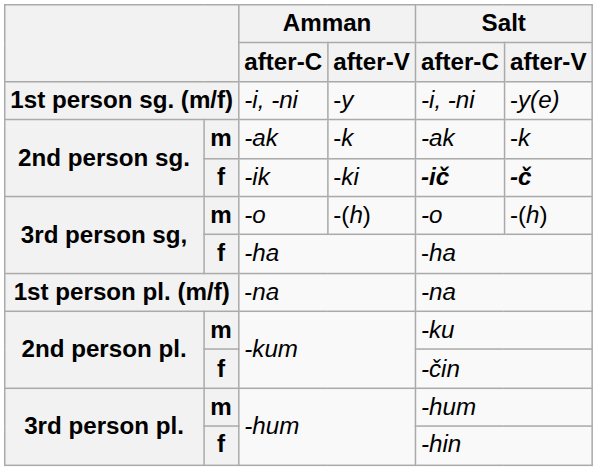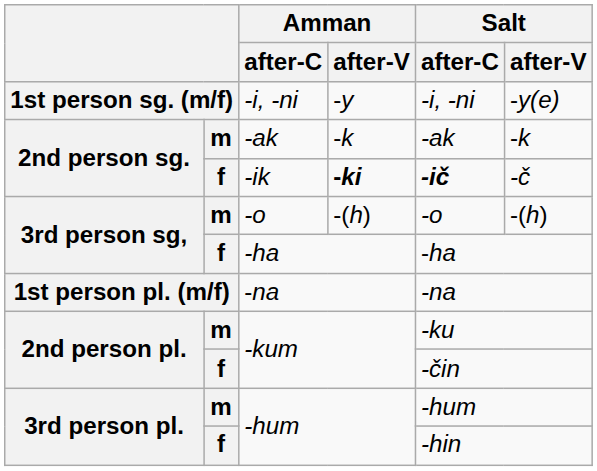(346, 176) normal -> (347, 176) bold
(521, 176) bold -> (520, 176) normal
